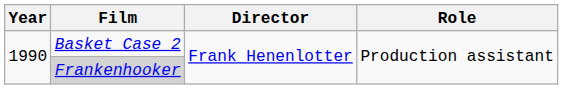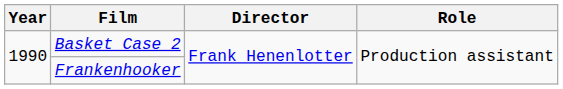(118, 70) lightgrey background -> (118, 70) no background
